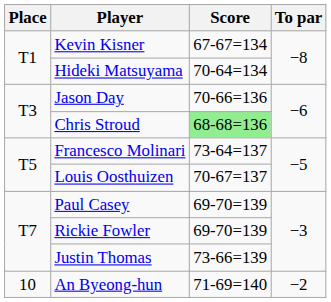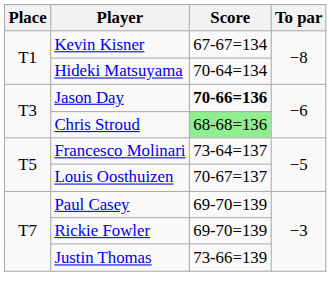(230, 97) normal -> (230, 97) bold
- row: (108, 284)
